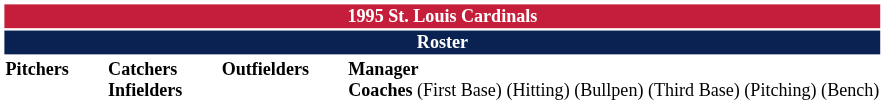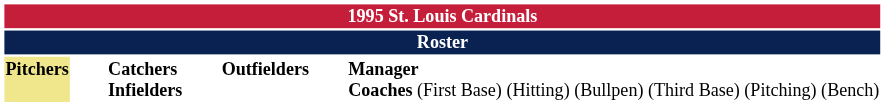(37, 68) no background -> (37, 68) khaki background
